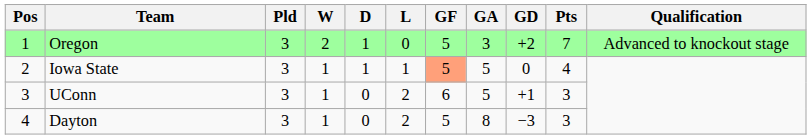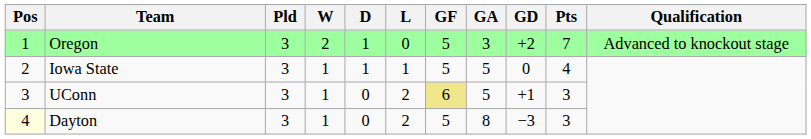(446, 69) lightsalmon background -> (446, 69) no background
(446, 95) no background -> (446, 95) khaki background
(25, 120) no background -> (25, 120) lightyellow background
